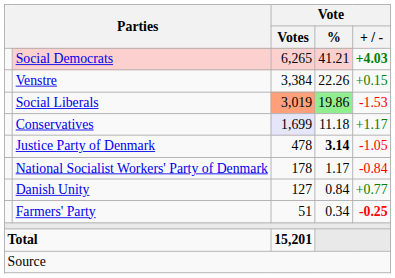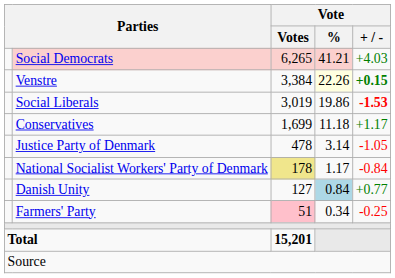(372, 59) bold -> (372, 59) normal
(334, 80) no background -> (334, 80) lightyellow background
(372, 80) normal -> (372, 80) bold
(297, 102) lightsalmon background -> (297, 102) no background
(334, 102) lightgreen background -> (334, 102) no background
(373, 102) normal -> (373, 102) bold
(297, 124) lavender background -> (297, 124) no background
(337, 146) bold -> (337, 146) normal
(302, 168) no background -> (302, 168) khaki background
(337, 189) no background -> (337, 189) lightblue background
(305, 211) no background -> (305, 211) pink background
(373, 211) bold -> (373, 211) normal
